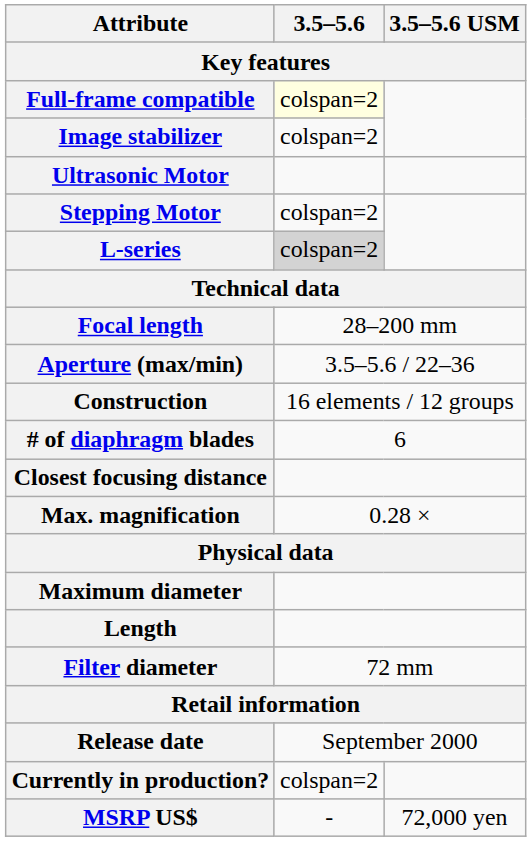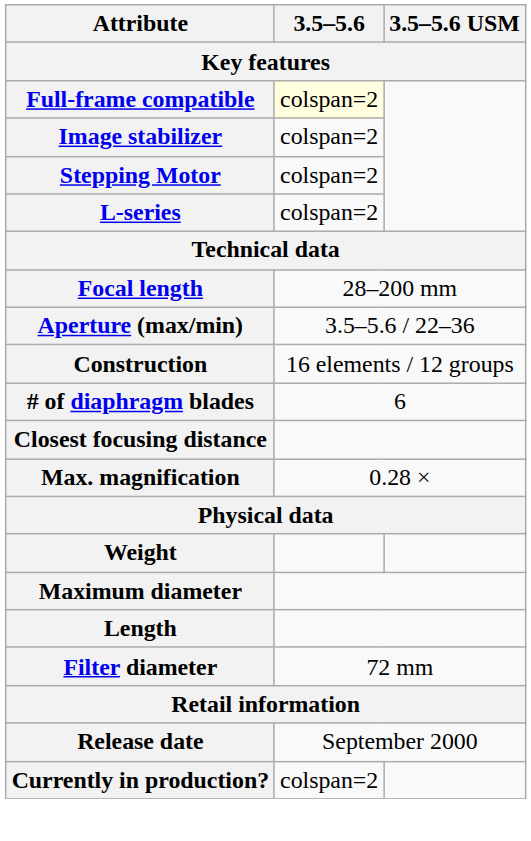- row: (140, 174)
(329, 250) lightgrey background -> (329, 212) no background
+ row: (140, 552)
- row: (140, 817)
